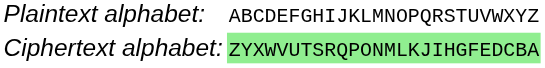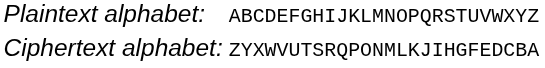(384, 50) lightgreen background -> (384, 50) no background
